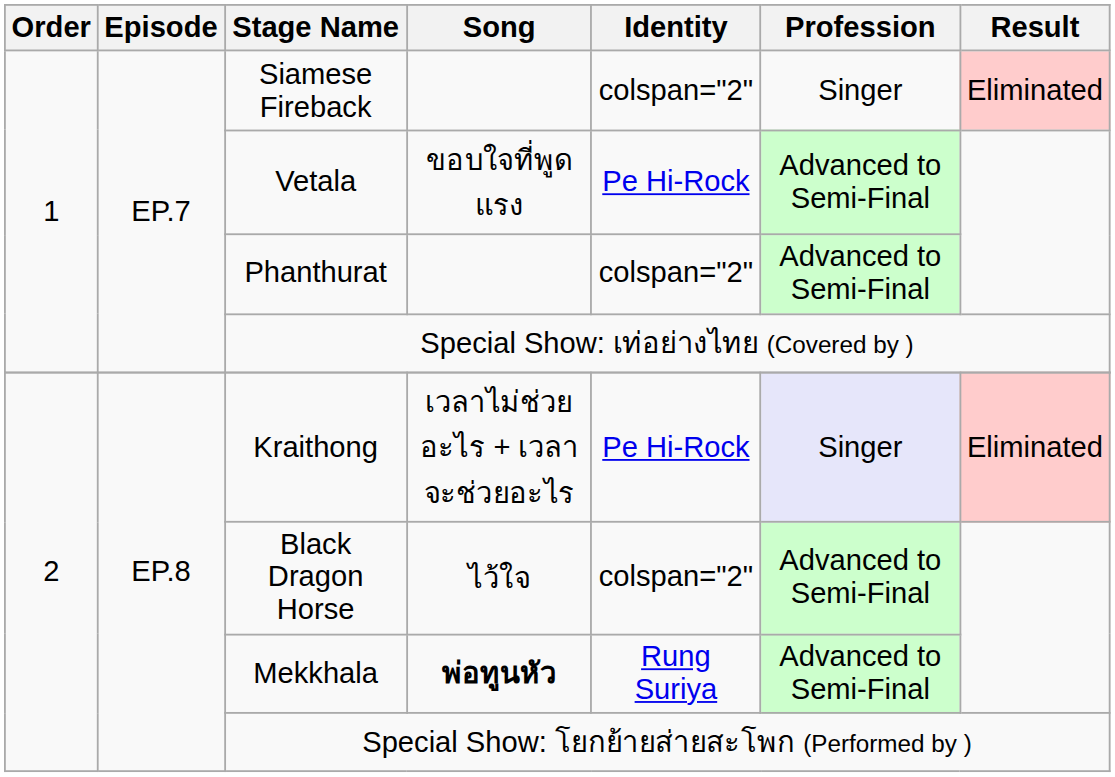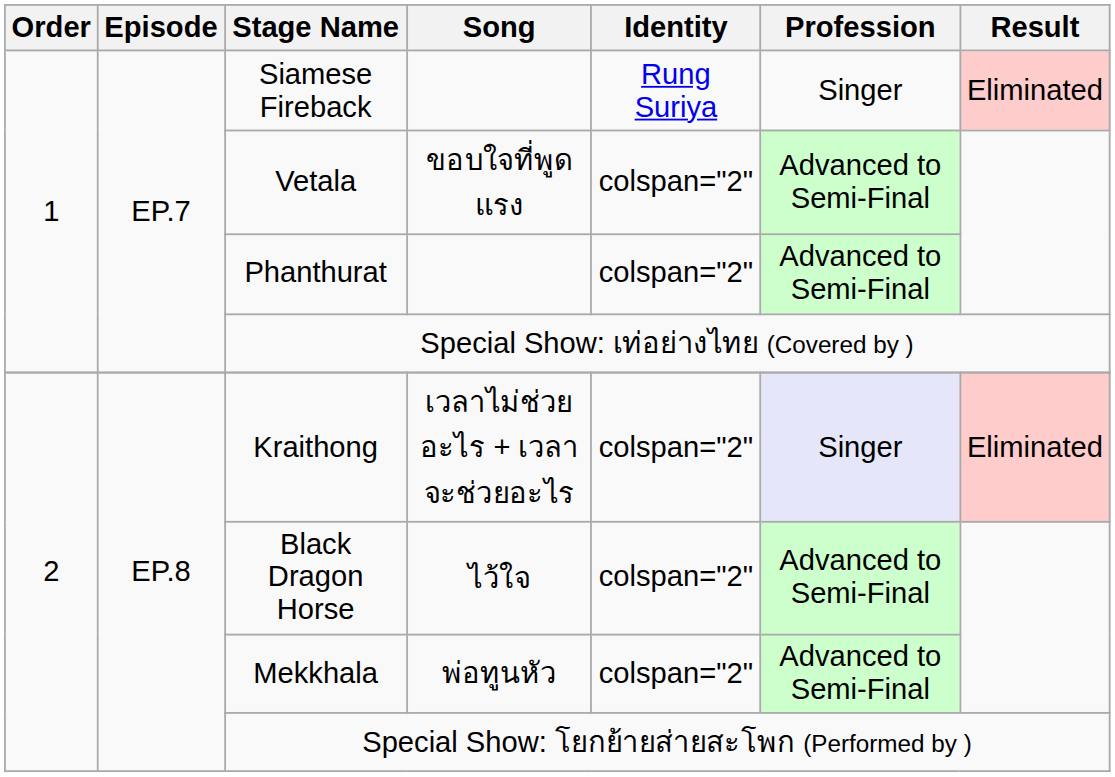(676, 90) colspan="2" -> (676, 90) Rung Suriya
(676, 181) Pe Hi-Rock -> (676, 181) colspan="2"
(676, 446) Pe Hi-Rock -> (676, 446) colspan="2"
(499, 673) bold -> (499, 673) normal
(676, 673) Rung Suriya -> (676, 673) colspan="2"
